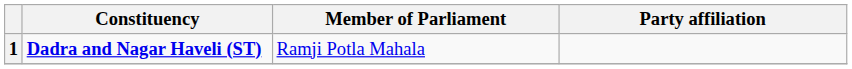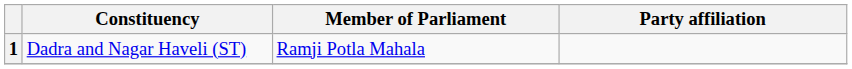(144, 48) bold -> (136, 48) normal
